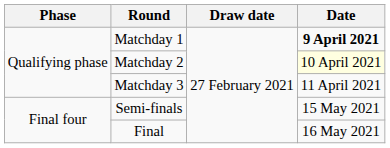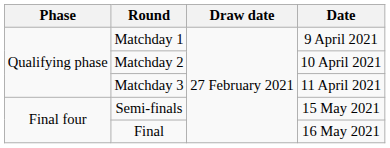(341, 39) bold -> (341, 39) normal
(341, 62) lightyellow background -> (341, 62) no background
